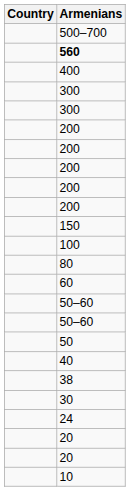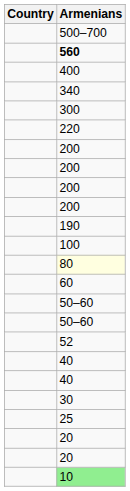(70, 91) 300 -> (70, 91) 340
(70, 129) 200 -> (70, 129) 220
(70, 226) 150 -> (70, 226) 190
(66, 264) no background -> (66, 264) lightyellow background
(66, 341) 50 -> (66, 341) 52
(66, 380) 38 -> (66, 380) 40
(66, 419) 24 -> (66, 419) 25
(66, 476) no background -> (66, 476) lightgreen background
